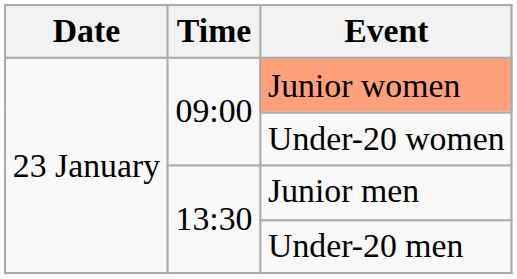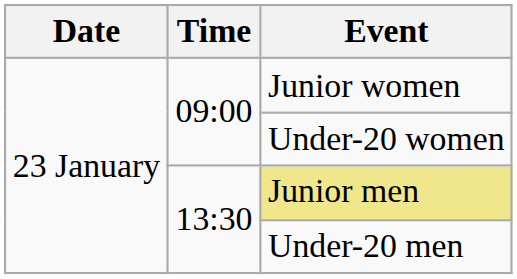(364, 84) lightsalmon background -> (364, 84) no background
(344, 191) no background -> (344, 191) khaki background
